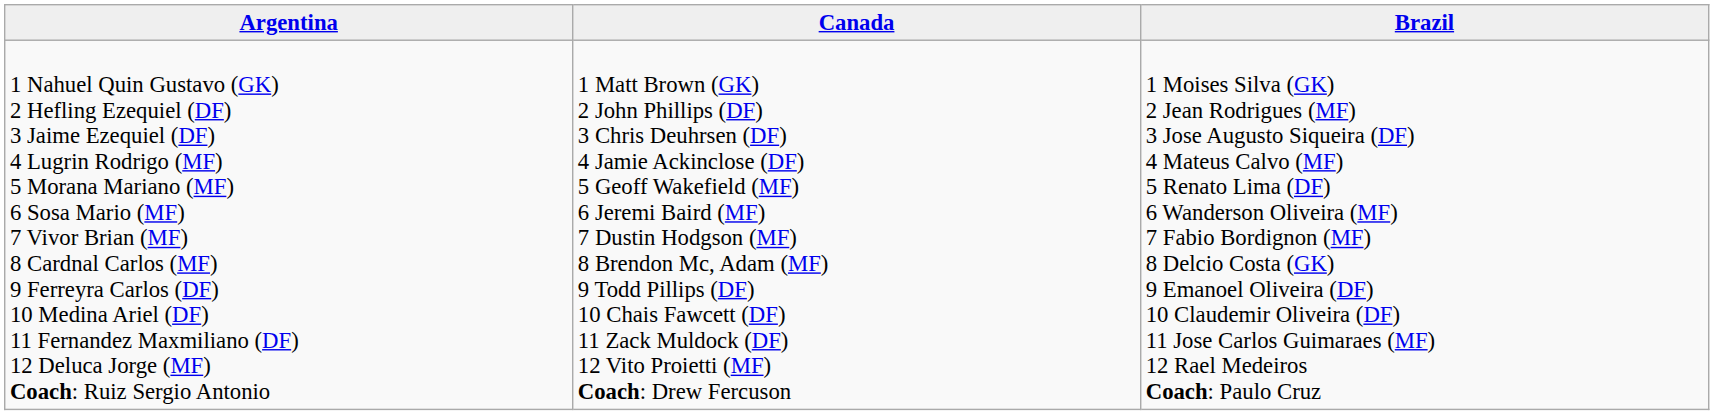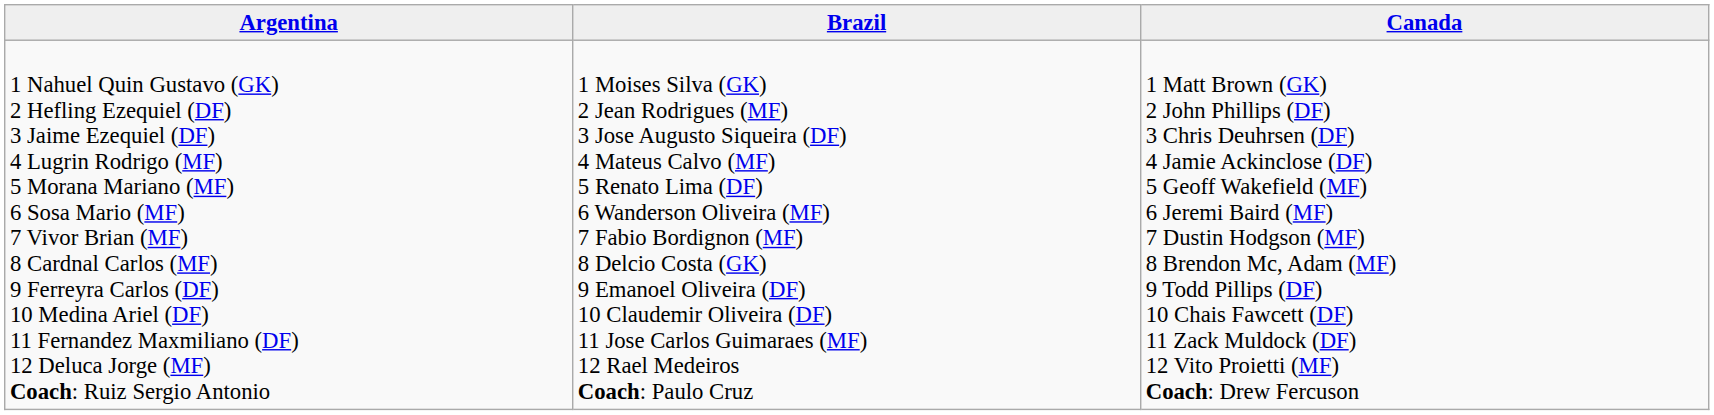columns swapped: (1424, 22) <-> (857, 22)
